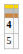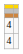(9, 25) bold -> (9, 25) normal
(9, 41) 5 -> (9, 41) 4
